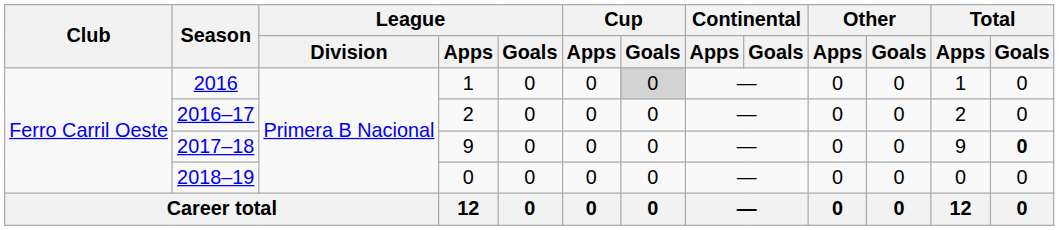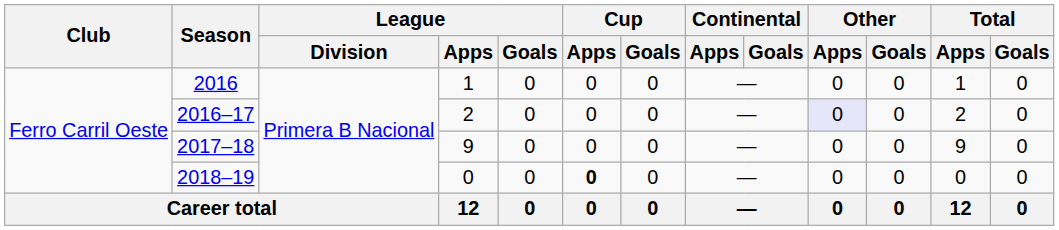(653, 83) lightgrey background -> (653, 83) no background
(837, 114) no background -> (837, 114) lavender background
(1022, 146) bold -> (1022, 146) normal
(591, 177) normal -> (591, 177) bold
